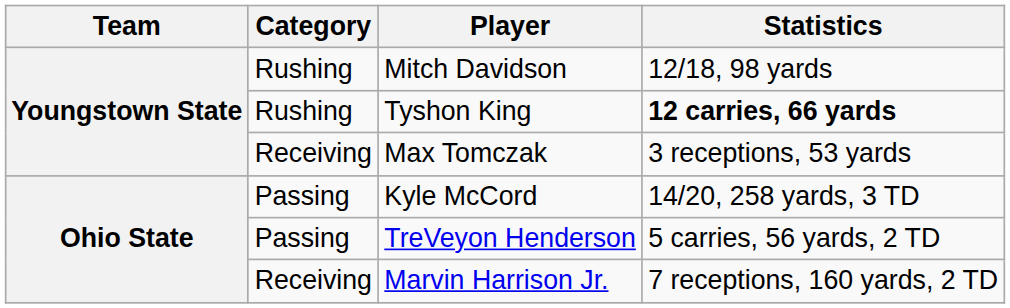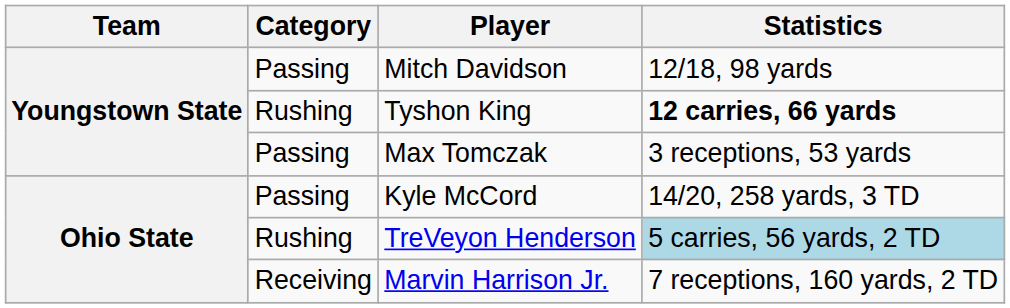(304, 68) Rushing -> (302, 68) Passing
(313, 153) Receiving -> (302, 153) Passing
(302, 238) Passing -> (304, 238) Rushing
(794, 238) no background -> (794, 238) lightblue background
